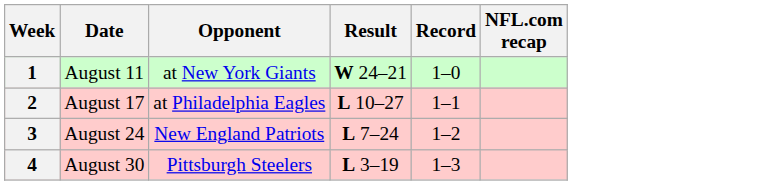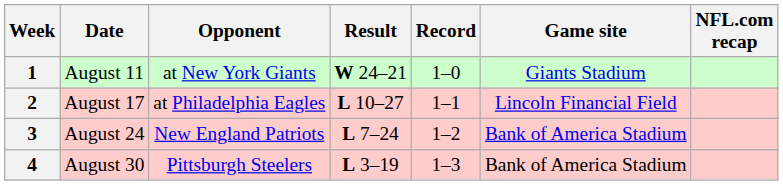+ column: (586, 30)
